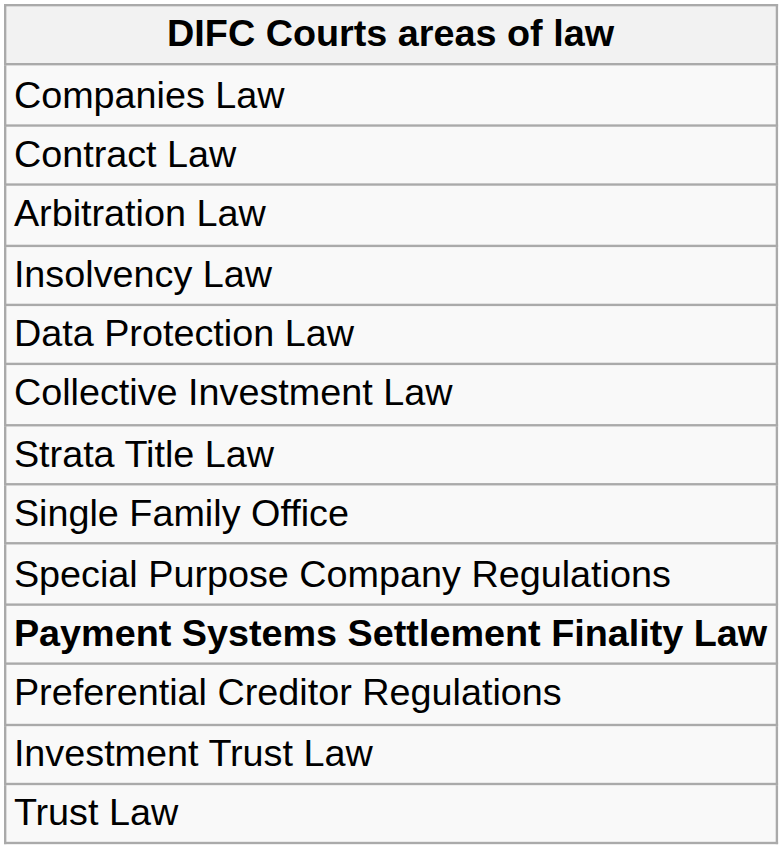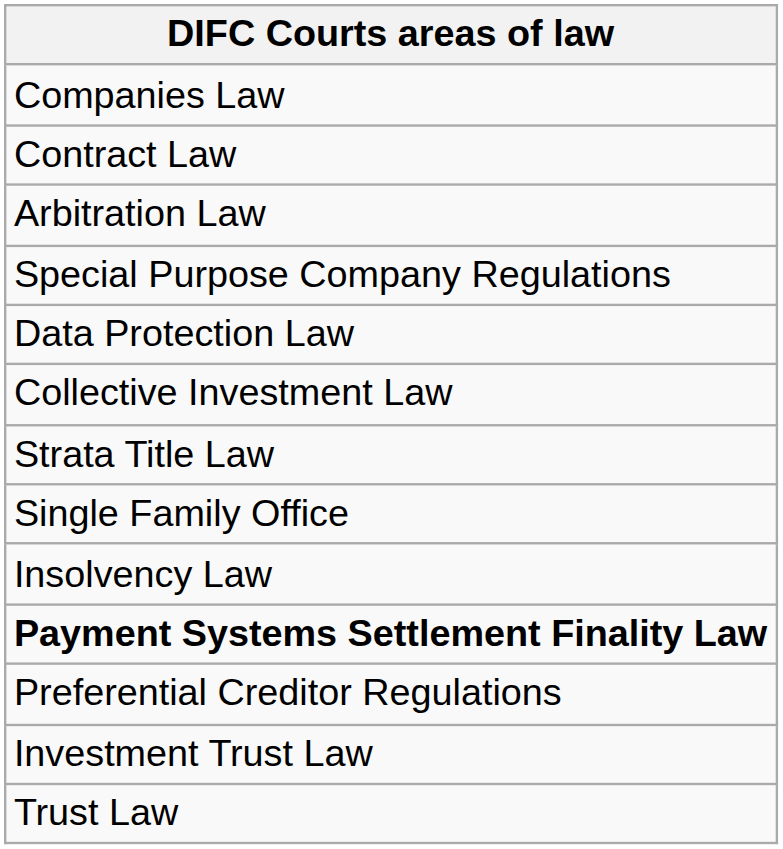(143, 273) Insolvency Law -> (342, 273) Special Purpose Company Regulations
(342, 573) Special Purpose Company Regulations -> (143, 573) Insolvency Law
